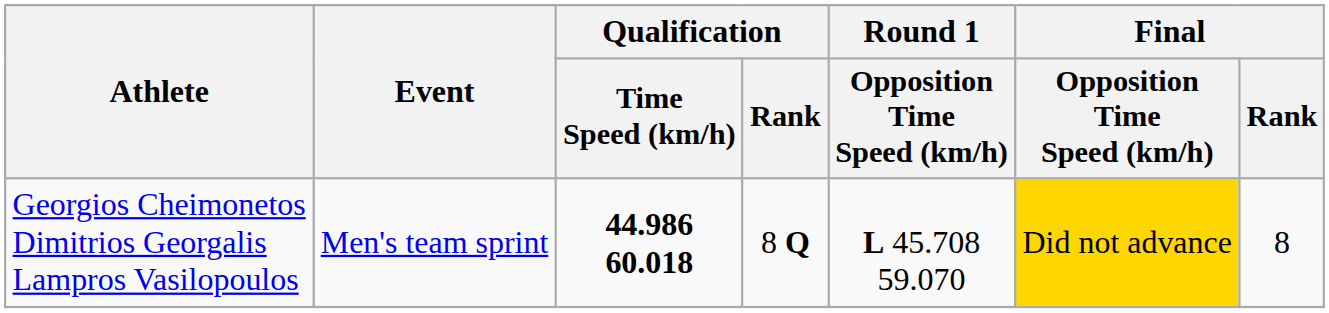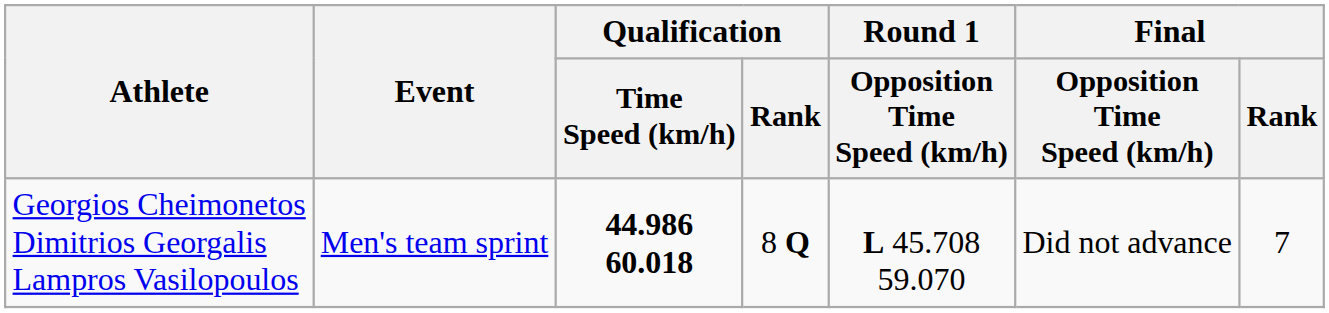(1127, 242) gold background -> (1127, 242) no background
(1282, 242) 8 -> (1282, 242) 7
